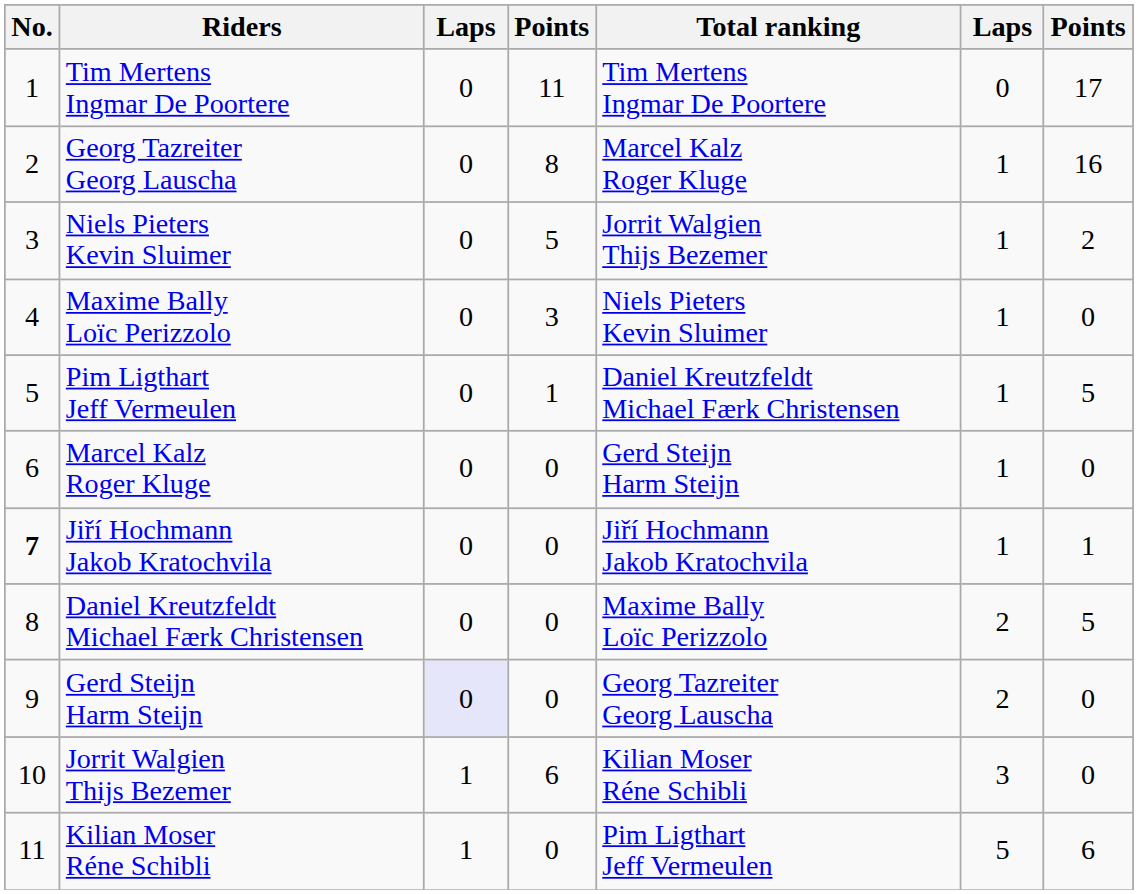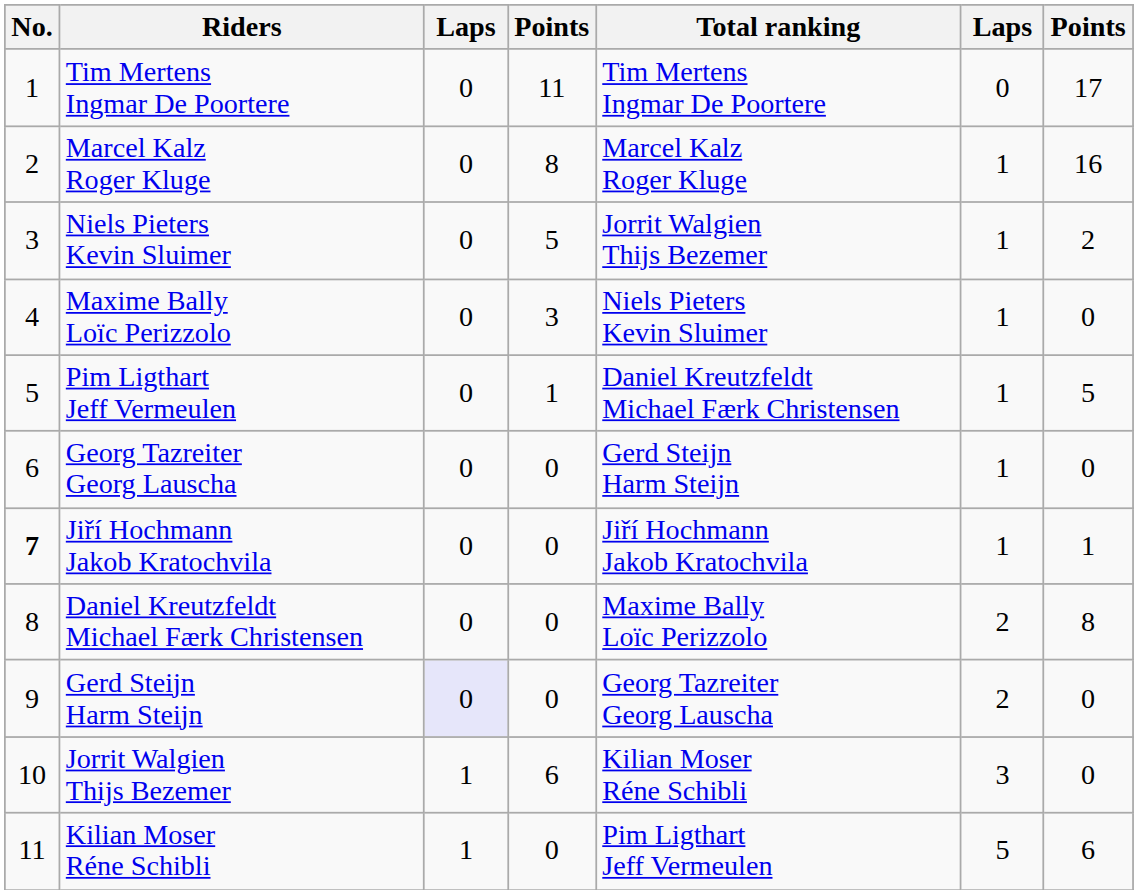(154, 163) Georg Tazreiter Georg Lauscha -> (138, 163) Marcel Kalz Roger Kluge
(138, 469) Marcel Kalz Roger Kluge -> (154, 469) Georg Tazreiter Georg Lauscha
(1088, 621) 5 -> (1088, 621) 8
